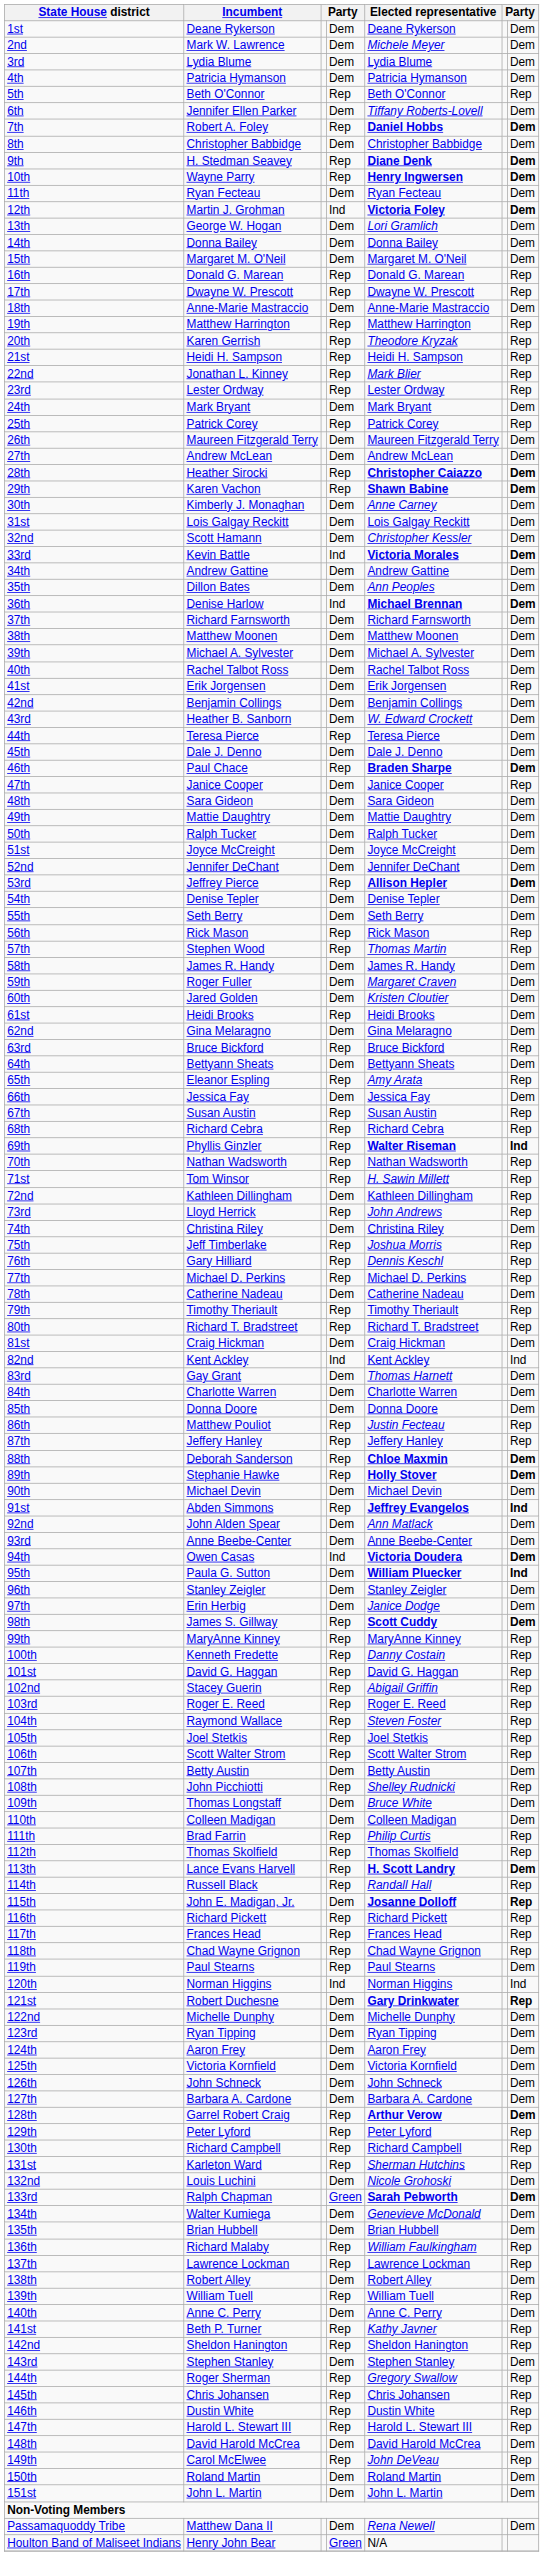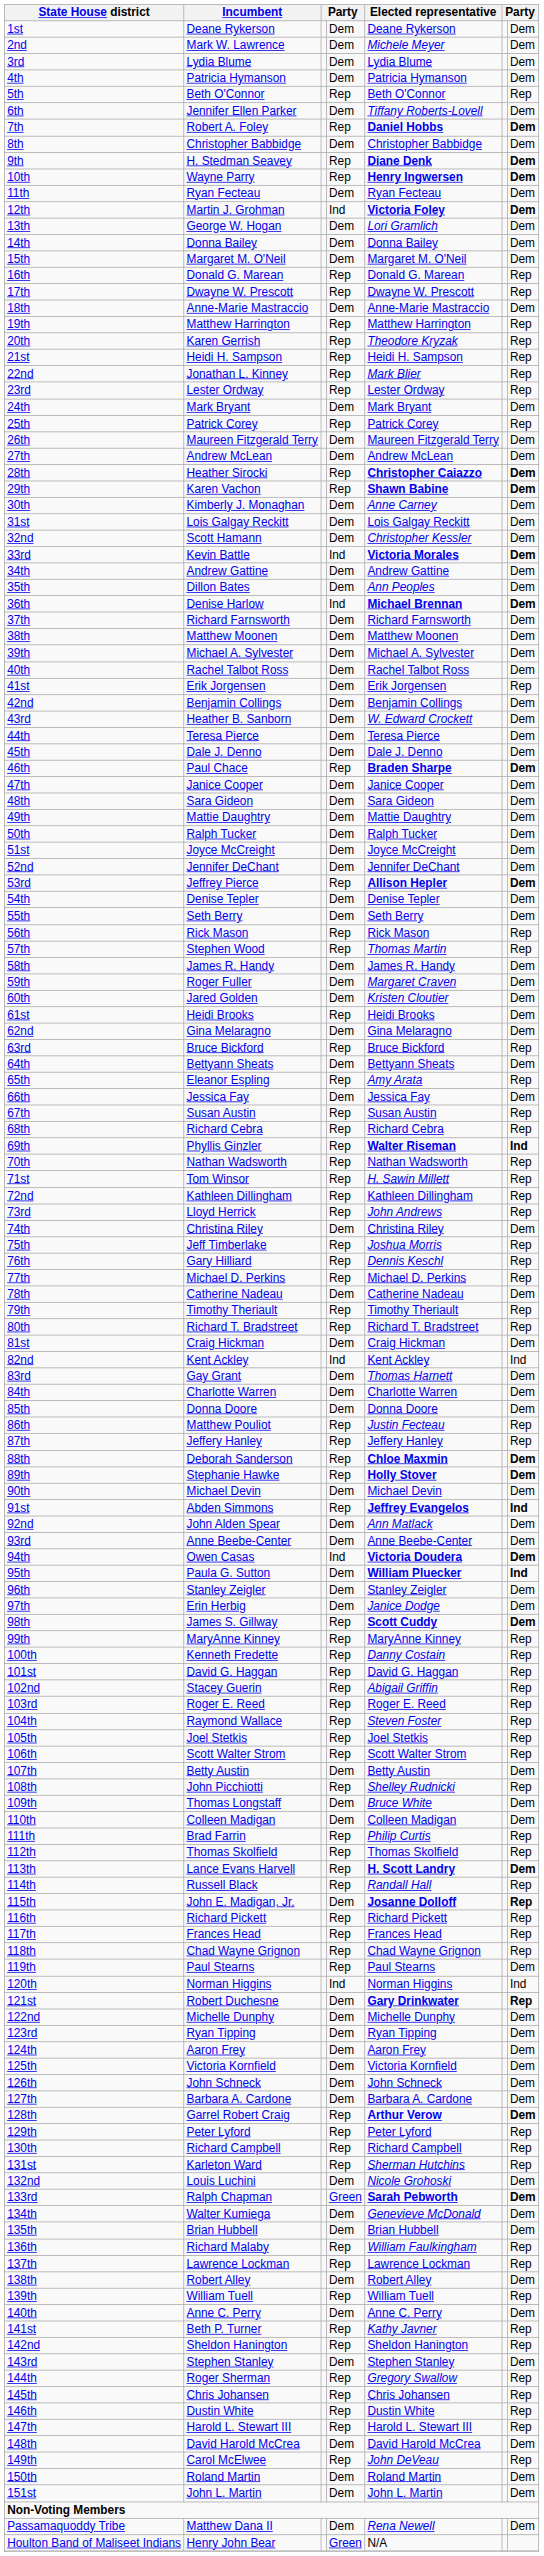(340, 735) Rep -> (342, 735) Dem
(521, 785) Rep -> (522, 785) Dem
(342, 1195) Dem -> (340, 1195) Rep
